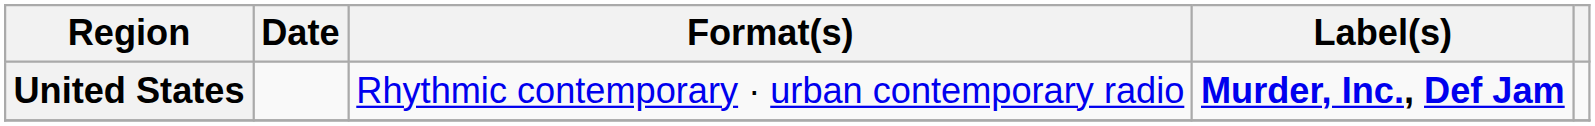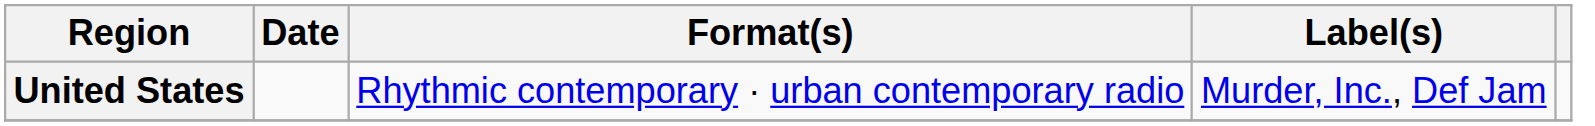(1383, 90) bold -> (1374, 90) normal
